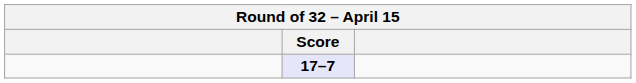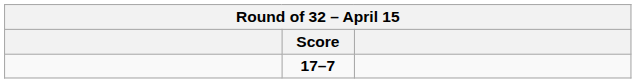(318, 66) lavender background -> (318, 66) no background
